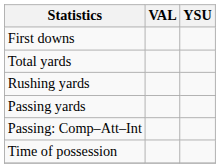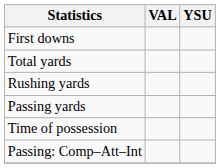rows swapped: (75, 128) <-> (62, 151)
